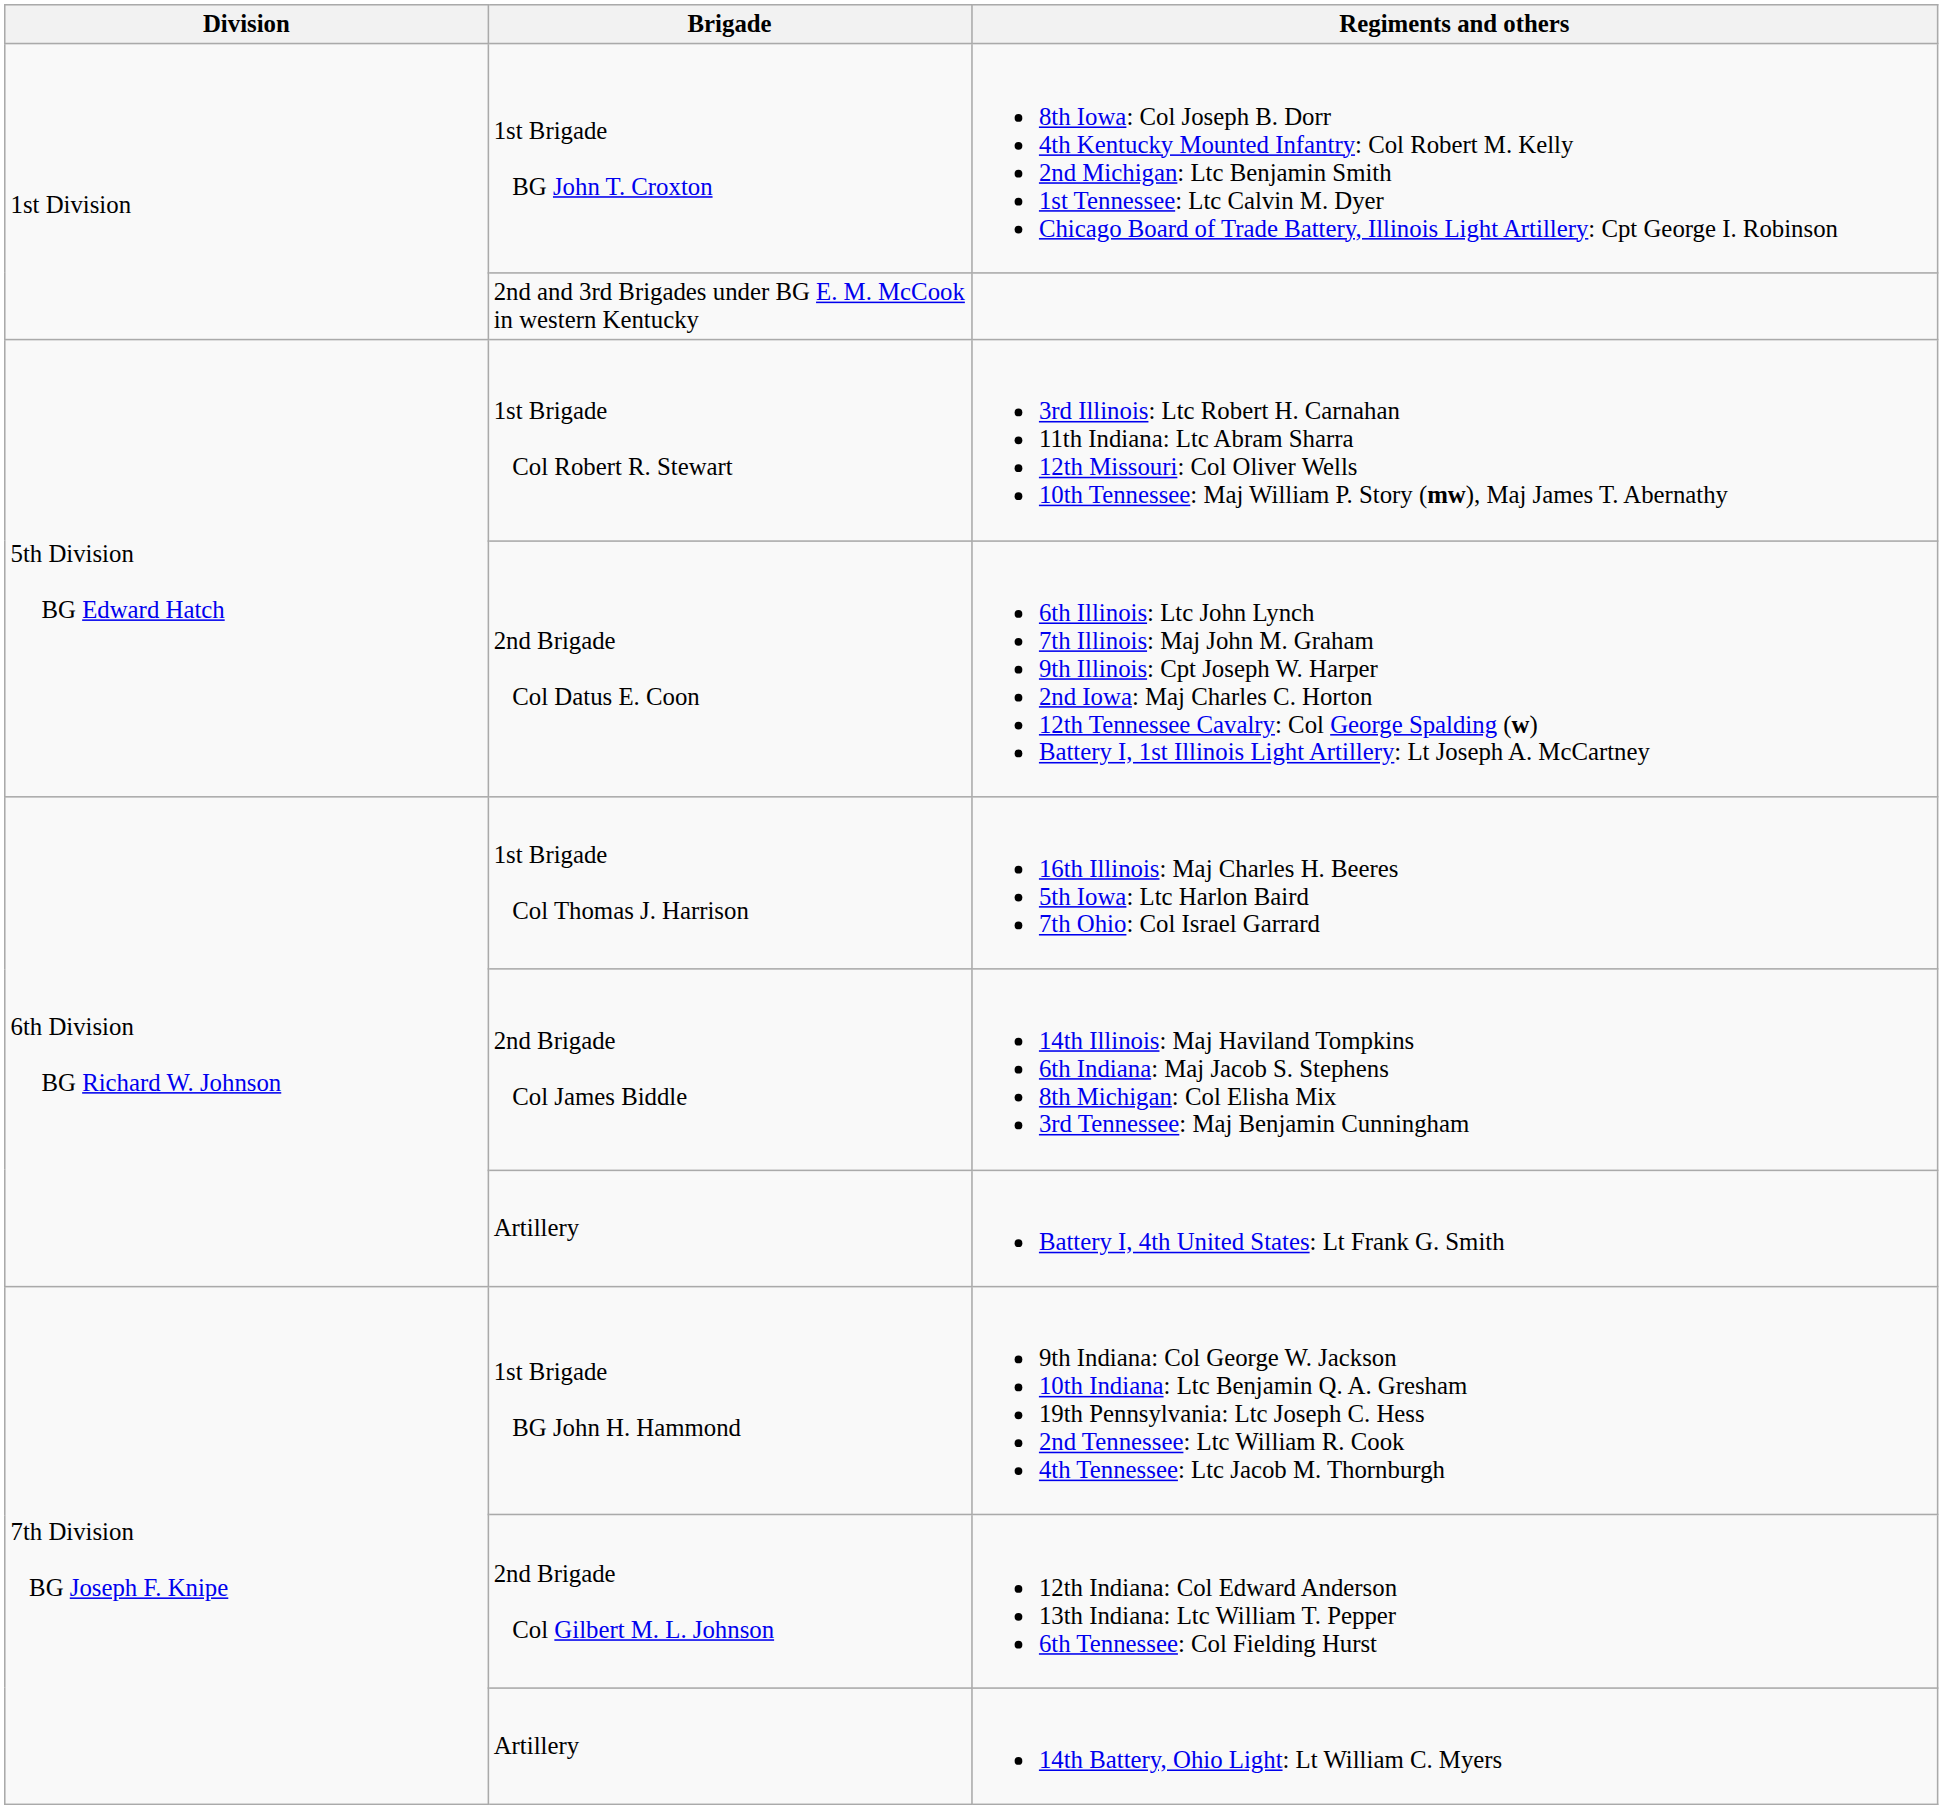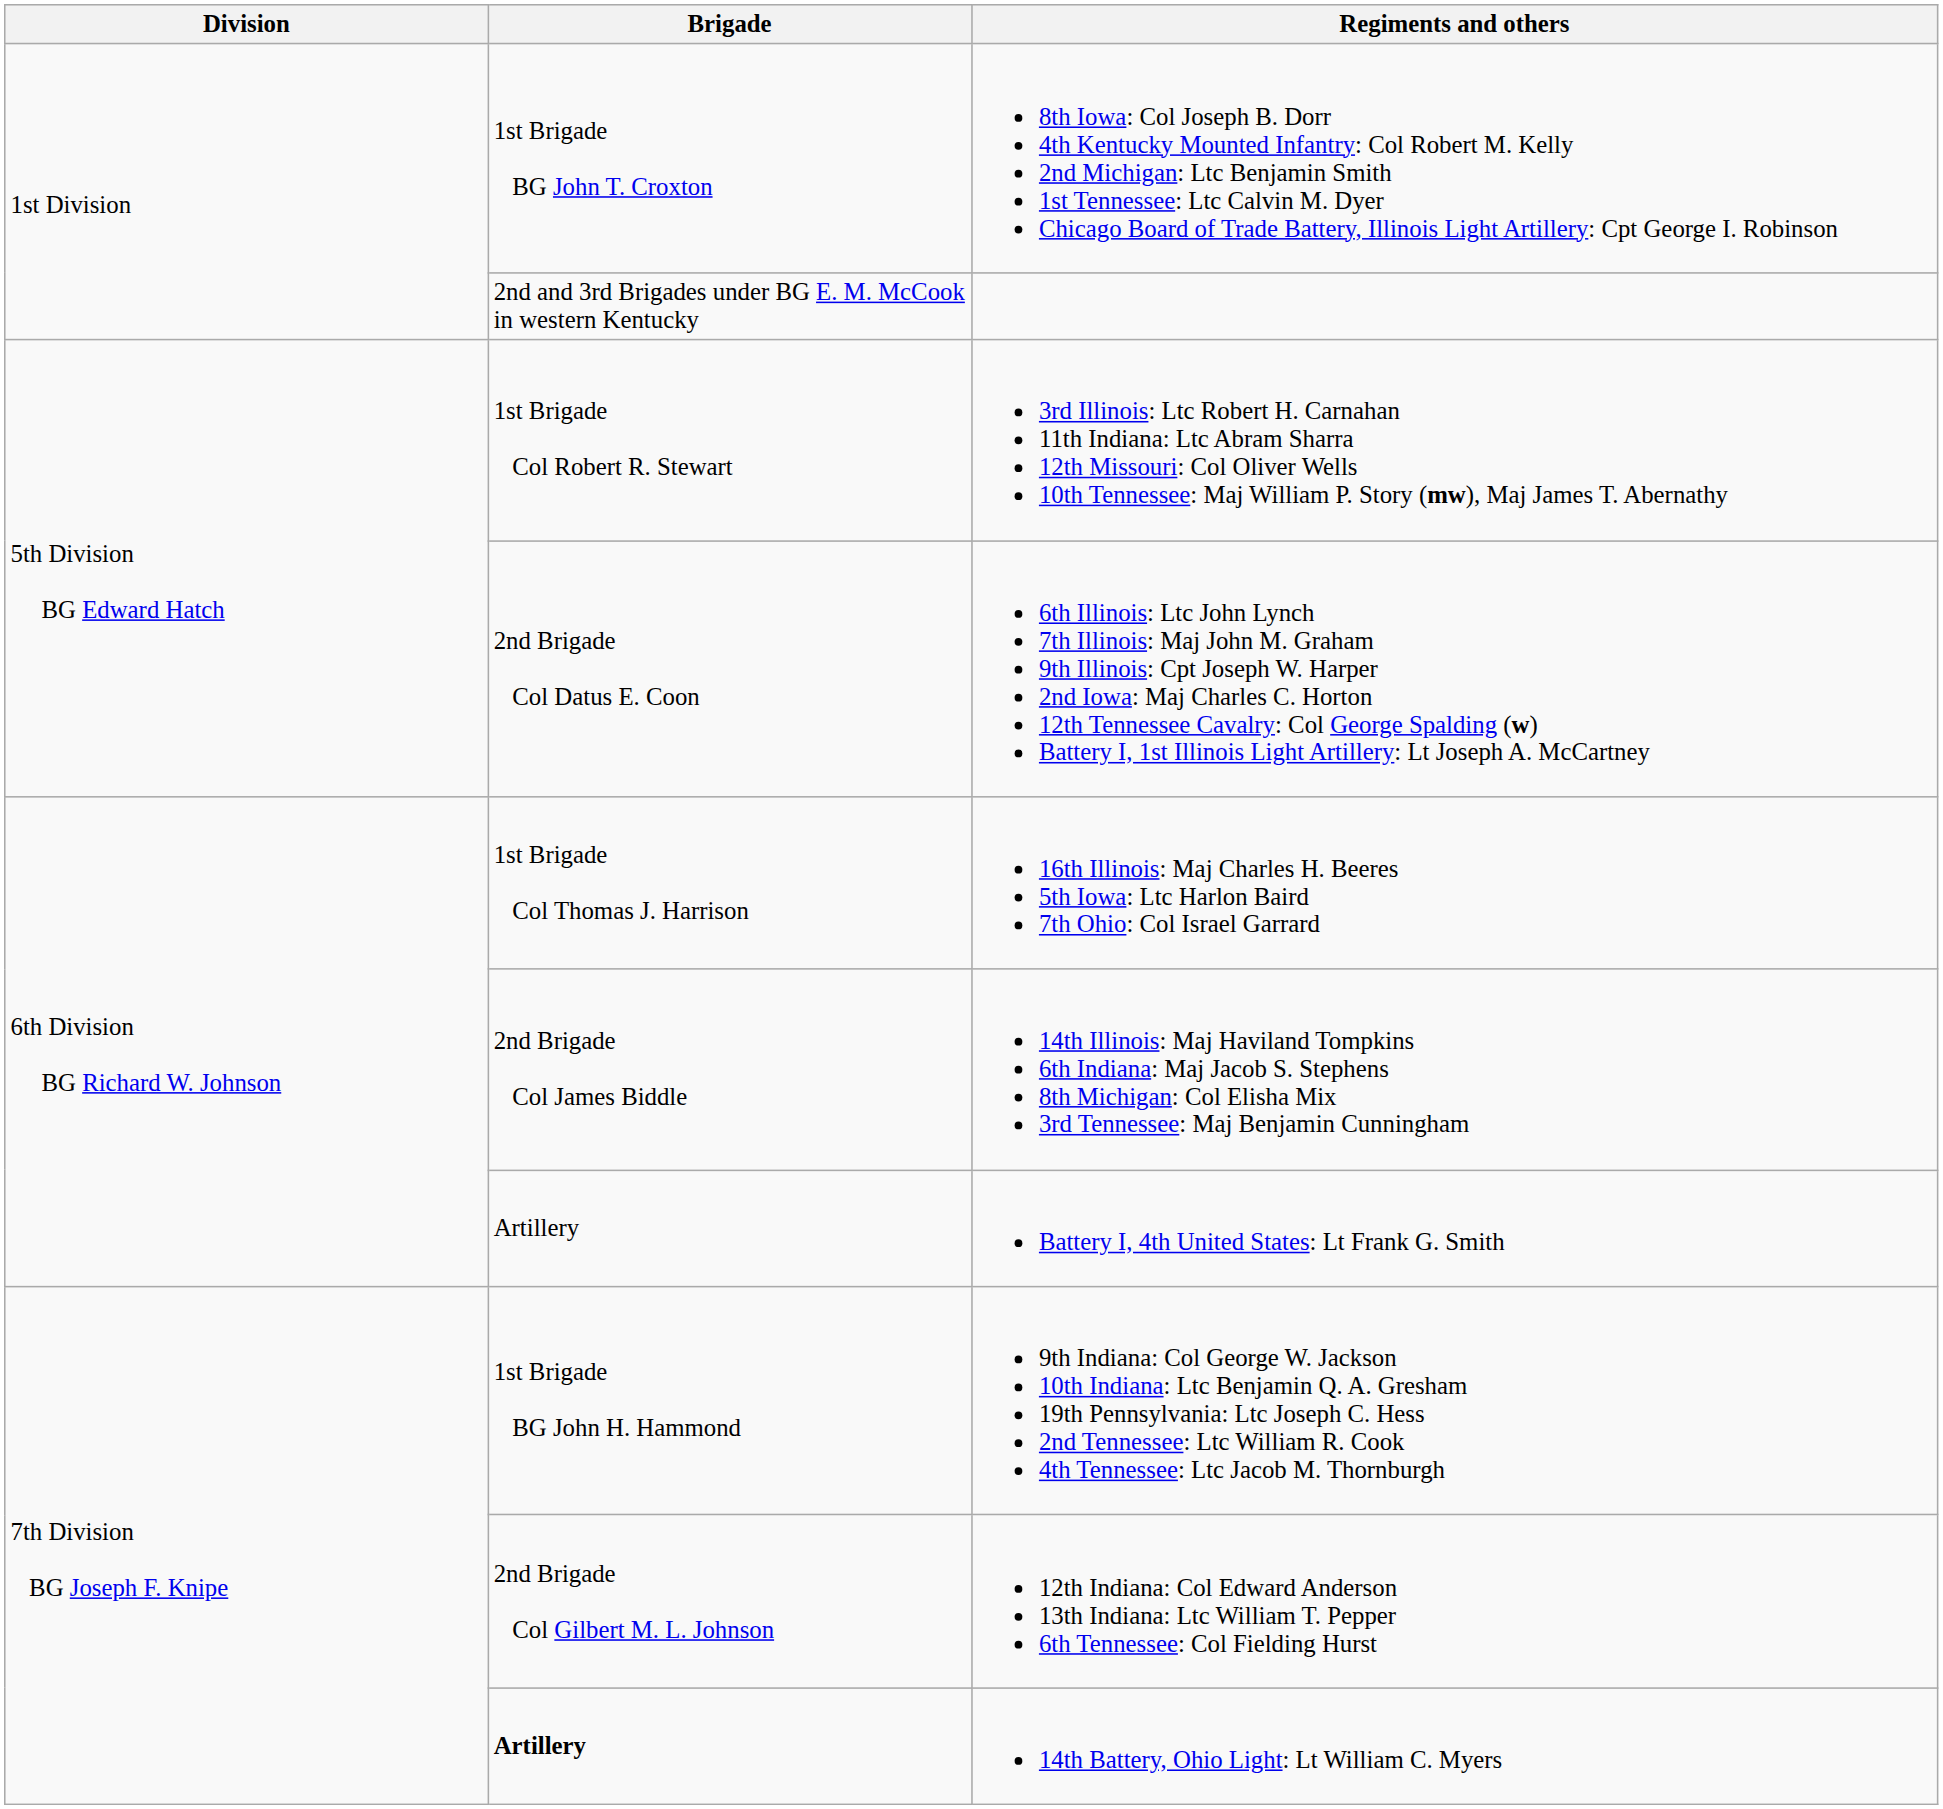(536, 1745) normal -> (540, 1745) bold
